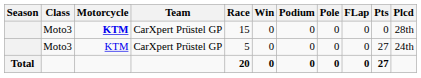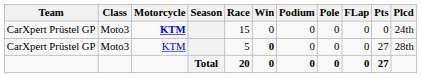columns swapped: (23, 13) <-> (178, 13)
(404, 30) 28th -> (404, 30) 24th
(271, 47) normal -> (271, 47) bold
(404, 47) 24th -> (404, 47) 28th
